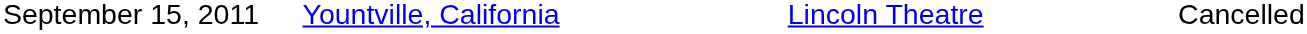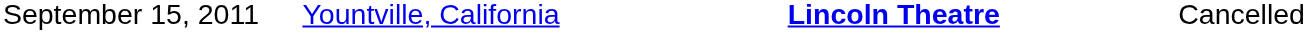(886, 14) normal -> (894, 14) bold
